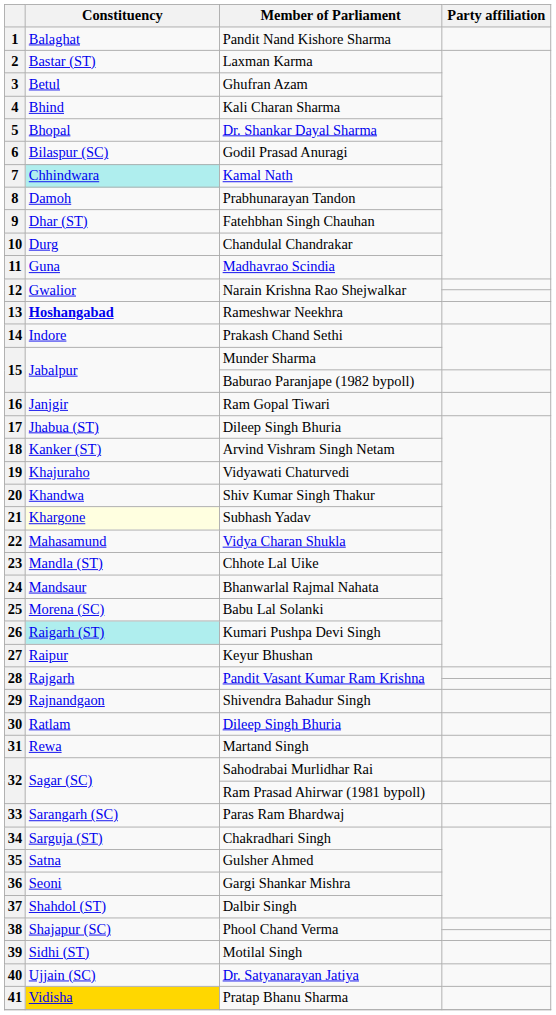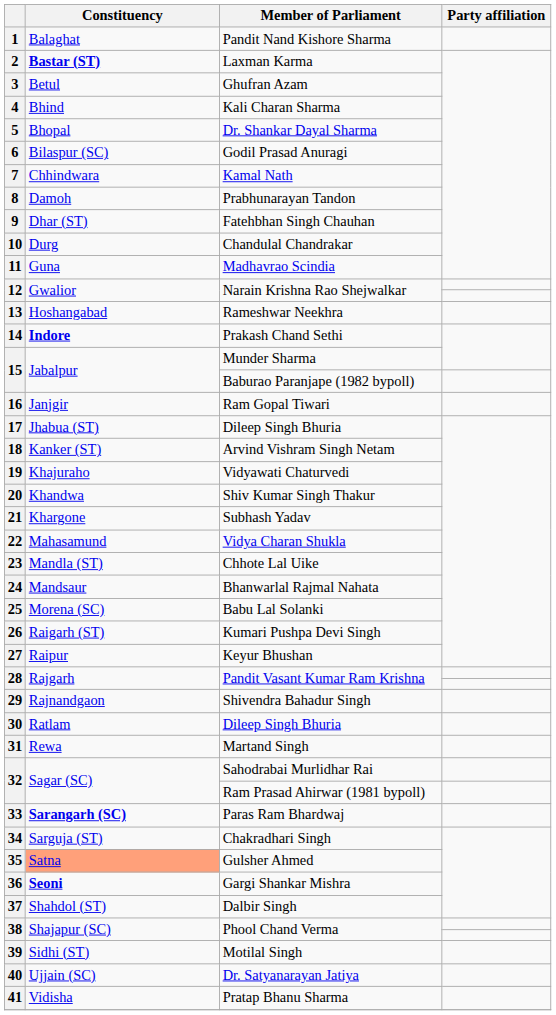(62, 61) normal -> (64, 61) bold
(64, 175) paleturquoise background -> (64, 175) no background
(71, 312) bold -> (68, 312) normal
(48, 335) normal -> (49, 335) bold
(57, 518) lightyellow background -> (57, 518) no background
(67, 632) paleturquoise background -> (67, 632) no background
(73, 815) normal -> (77, 815) bold
(45, 860) no background -> (45, 860) lightsalmon background
(45, 883) normal -> (46, 883) bold
(51, 997) gold background -> (51, 997) no background
